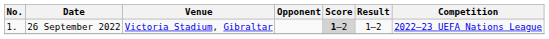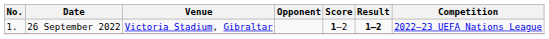(339, 27) lightgrey background -> (339, 27) no background
(373, 27) normal -> (373, 27) bold
